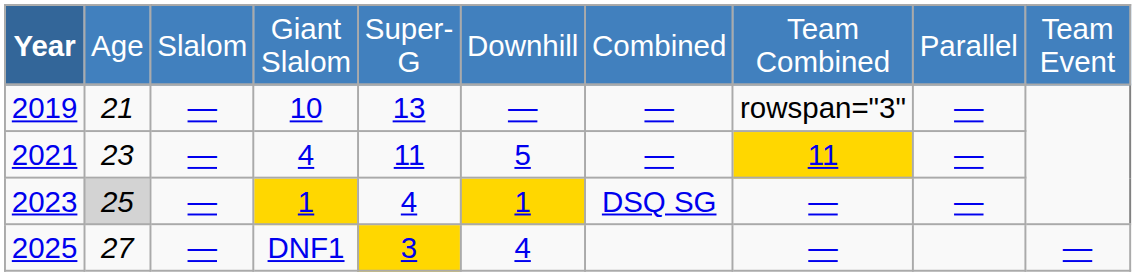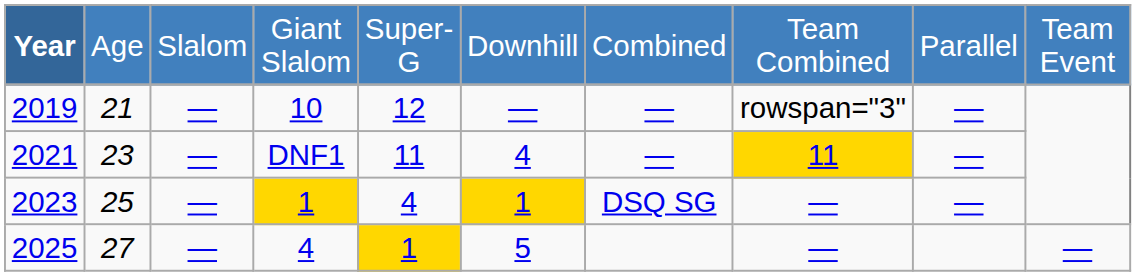(409, 108) 13 -> (409, 108) 12
(306, 155) 4 -> (306, 155) DNF1
(523, 155) 5 -> (523, 155) 4
(117, 202) lightgrey background -> (117, 202) no background
(306, 248) DNF1 -> (306, 248) 4
(409, 248) 3 -> (409, 248) 1
(523, 248) 4 -> (523, 248) 5
